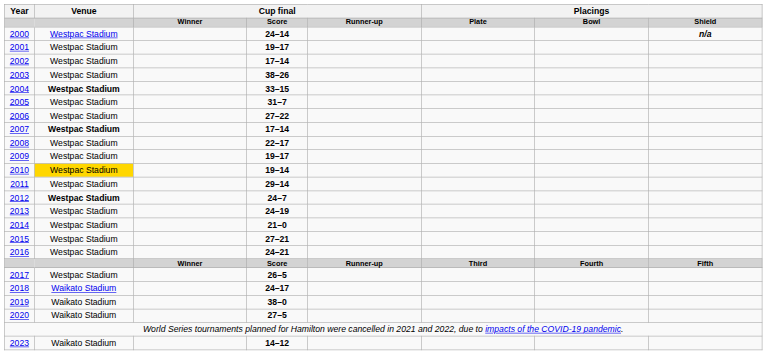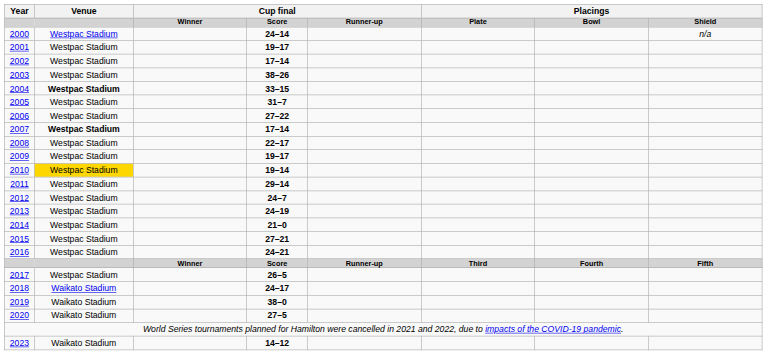(705, 34) bold -> (705, 34) normal
(84, 198) bold -> (84, 198) normal
